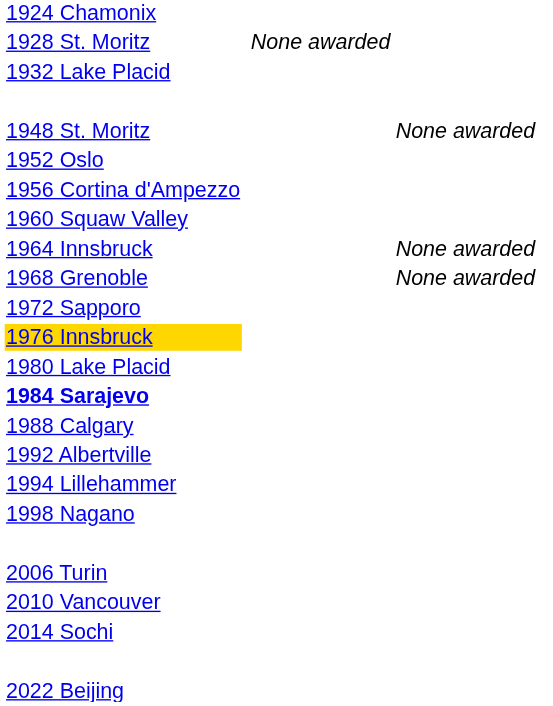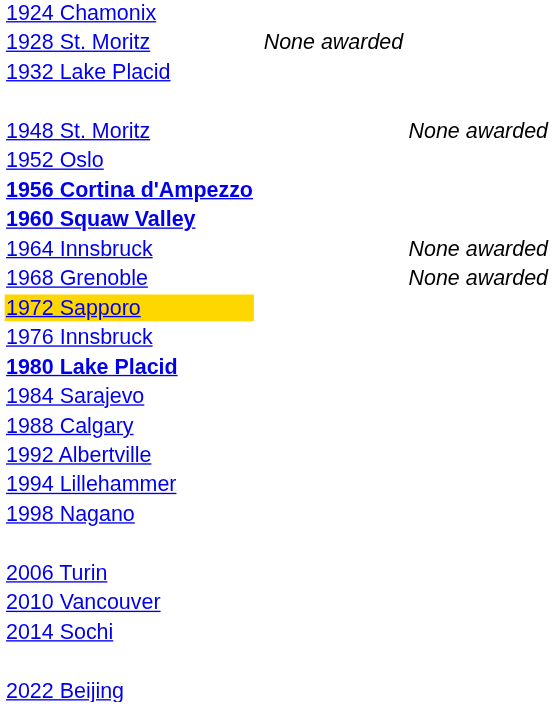(123, 189) normal -> (129, 189) bold
(97, 219) normal -> (101, 219) bold
(73, 307) no background -> (73, 307) gold background
(79, 337) gold background -> (79, 337) no background
(88, 366) normal -> (92, 366) bold
(78, 396) bold -> (75, 396) normal
